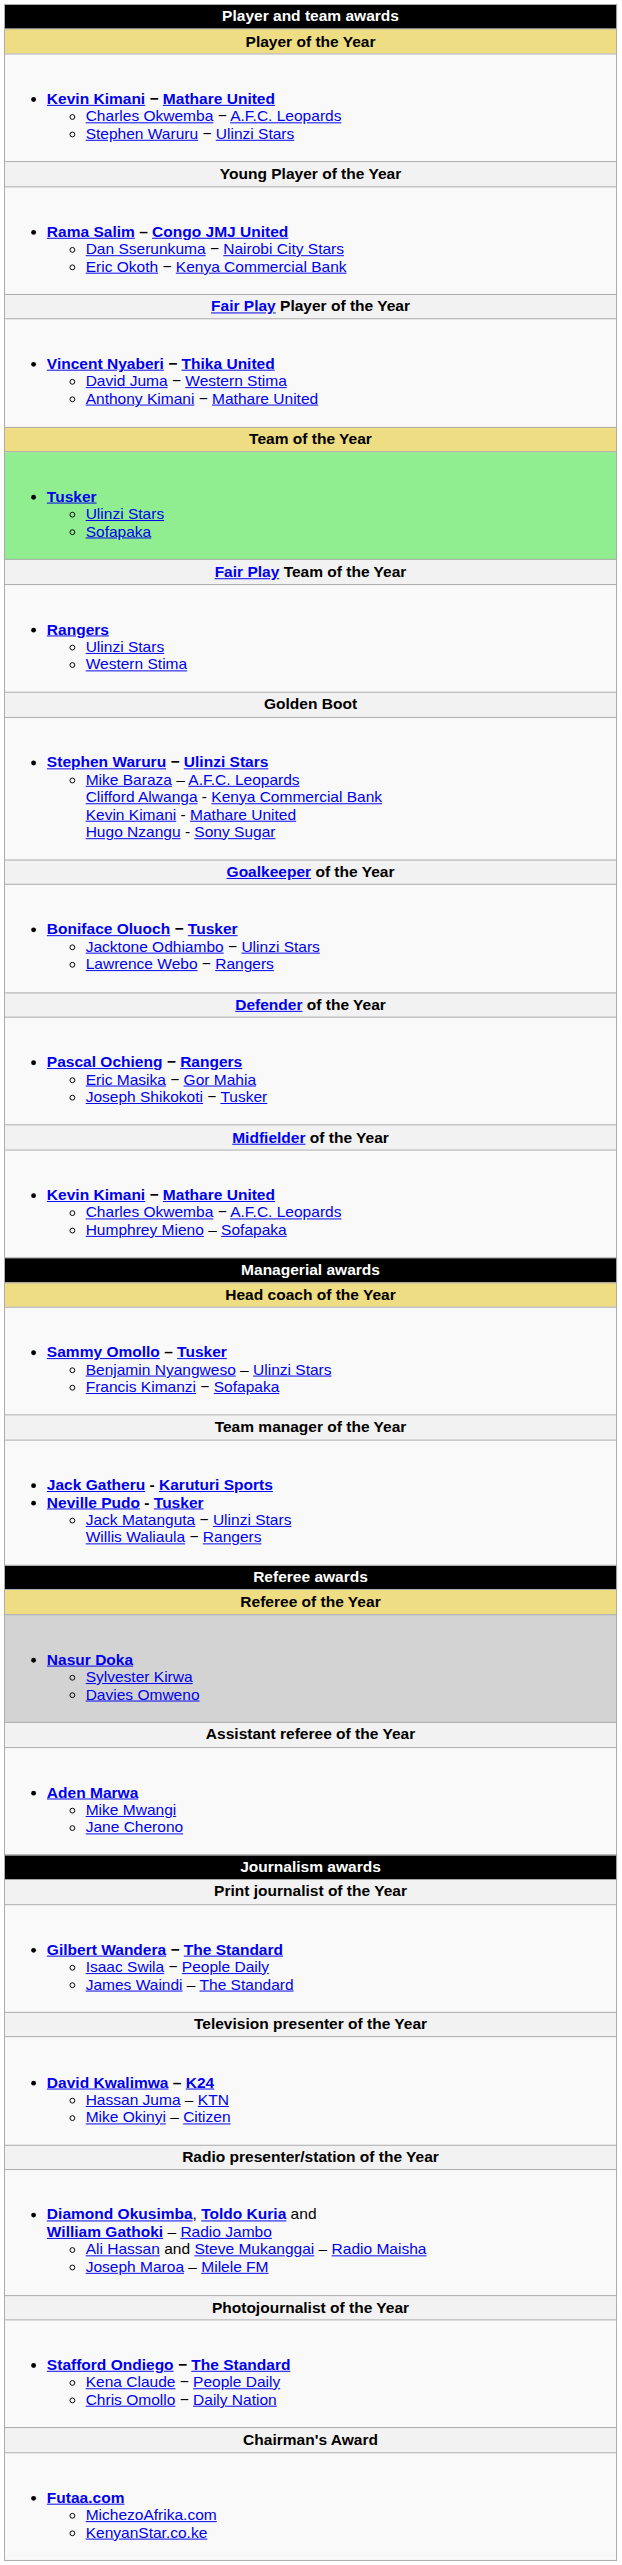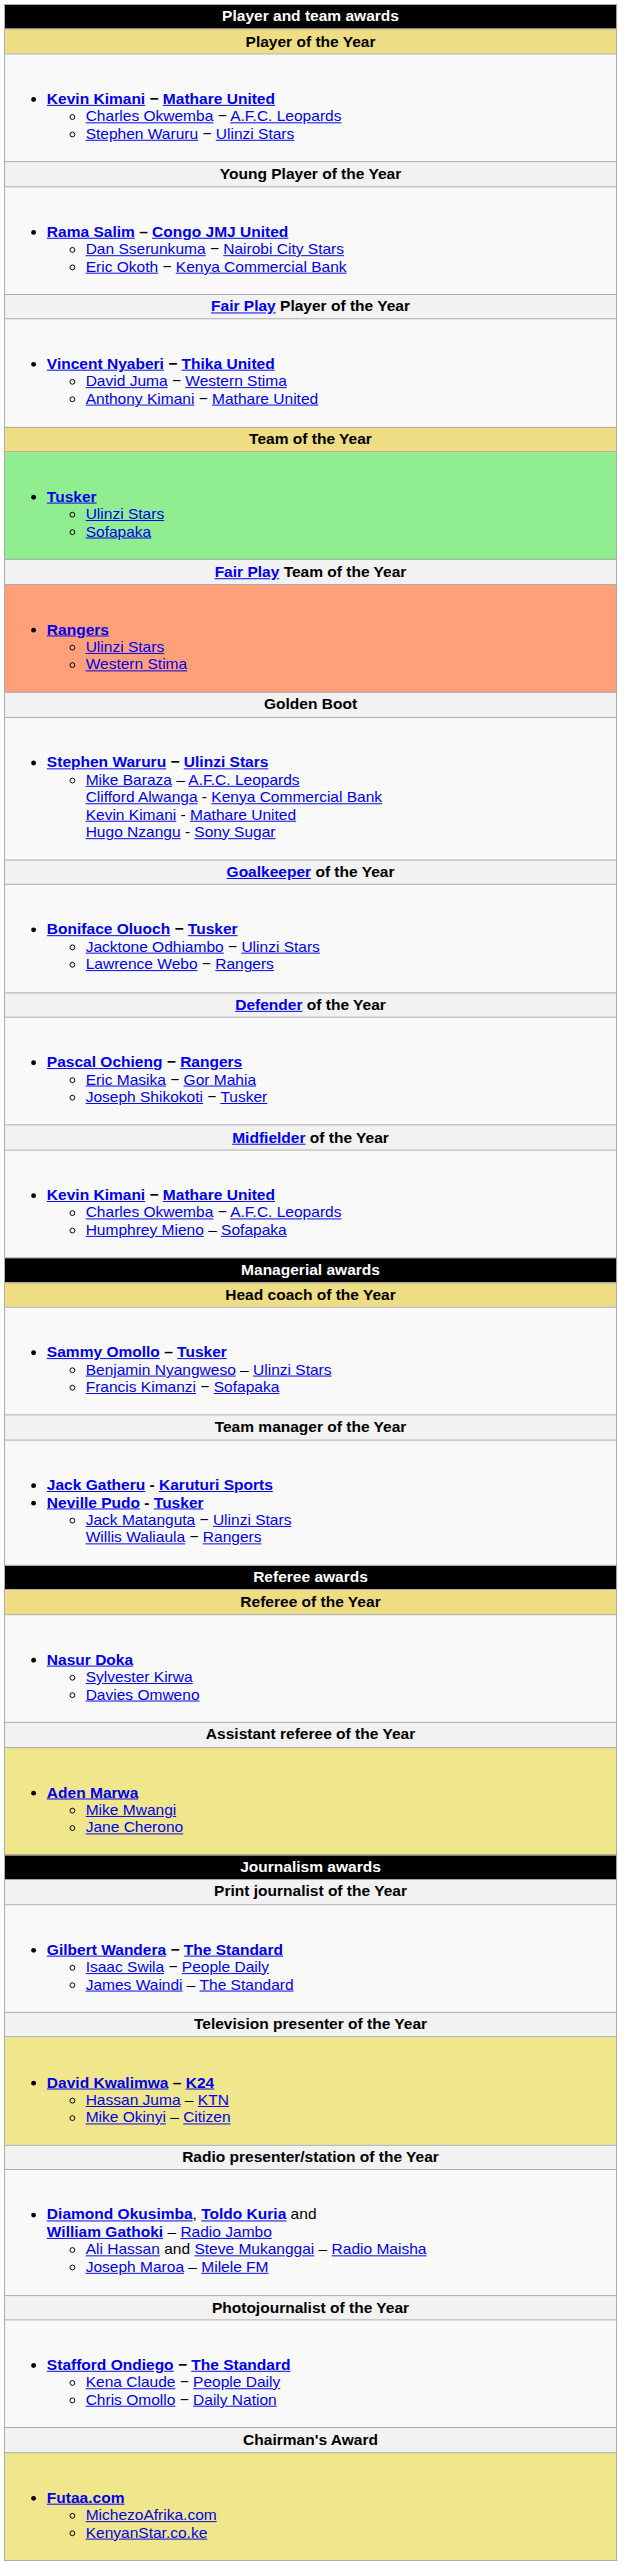(311, 647) no background -> (311, 647) lightsalmon background
(311, 1677) lightgrey background -> (311, 1677) no background
(311, 1810) no background -> (311, 1810) khaki background
(311, 2100) no background -> (311, 2100) khaki background
(311, 2515) no background -> (311, 2515) khaki background
